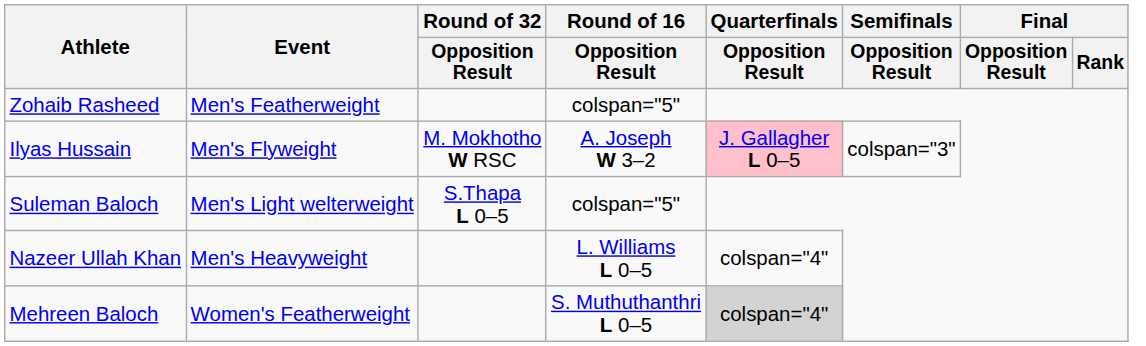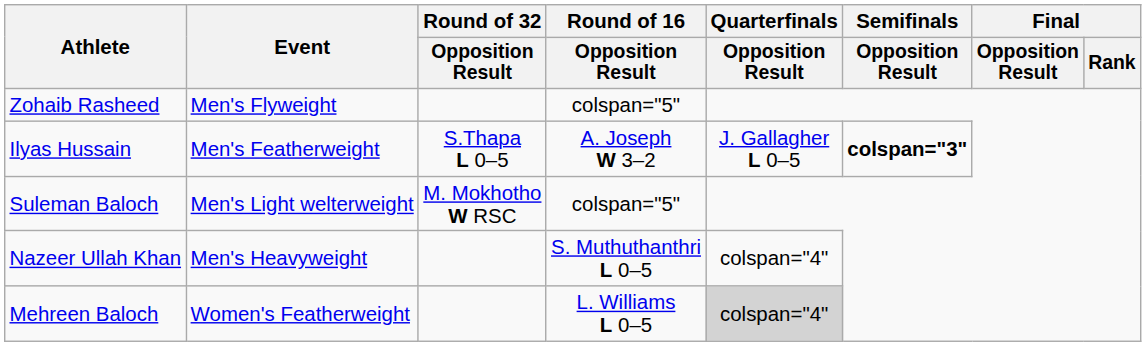(285, 105) Men's Featherweight -> (264, 105) Men's Flyweight
(264, 149) Men's Flyweight -> (285, 149) Men's Featherweight
(482, 149) M. Mokhotho W RSC -> (482, 149) S.Thapa L 0–5
(774, 149) pink background -> (774, 149) no background
(901, 149) normal -> (907, 149) bold
(482, 204) S.Thapa L 0–5 -> (482, 204) M. Mokhotho W RSC
(626, 259) L. Williams L 0–5 -> (626, 259) S. Muthuthanthri L 0–5
(626, 314) S. Muthuthanthri L 0–5 -> (626, 314) L. Williams L 0–5
